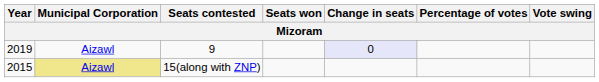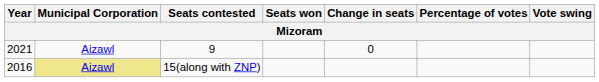(20, 49) 2019 -> (20, 49) 2021
(371, 49) lavender background -> (371, 49) no background
(20, 67) 2015 -> (20, 67) 2016
